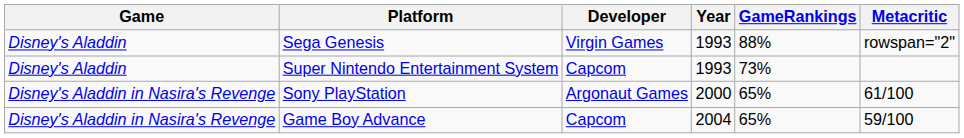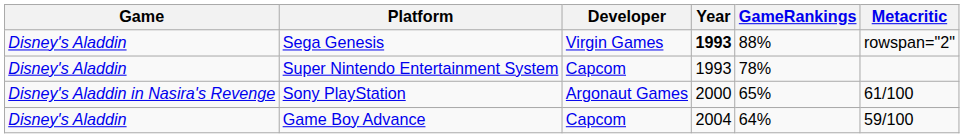(713, 42) normal -> (713, 42) bold
(755, 68) 73% -> (755, 68) 78%
(142, 119) Disney's Aladdin in Nasira's Revenge -> (67, 119) Disney's Aladdin
(755, 119) 65% -> (755, 119) 64%
